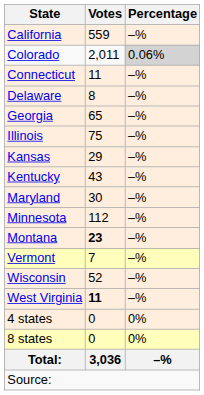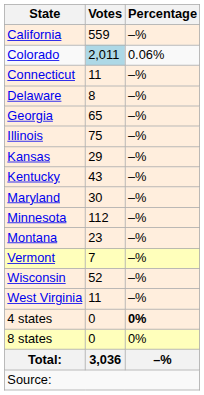(104, 55) no background -> (104, 55) lightblue background
(146, 55) lightgrey background -> (146, 55) no background
(95, 237) bold -> (95, 237) normal
(95, 298) bold -> (95, 298) normal
(137, 319) normal -> (137, 319) bold
